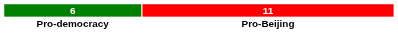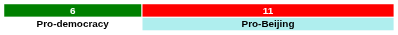(268, 24) no background -> (268, 24) paleturquoise background
